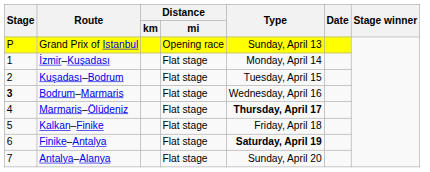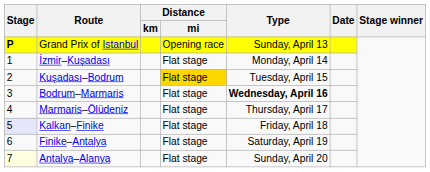(10, 45) normal -> (10, 45) bold
(185, 77) no background -> (185, 77) gold background
(10, 93) bold -> (10, 93) normal
(275, 93) normal -> (278, 93) bold
(278, 110) bold -> (287, 110) normal
(10, 126) no background -> (10, 126) lavender background
(279, 142) bold -> (288, 142) normal
(10, 158) no background -> (10, 158) lightyellow background
